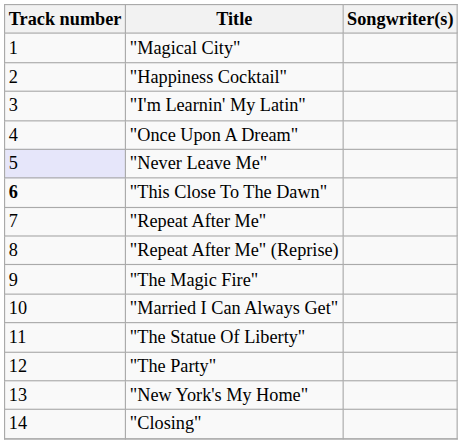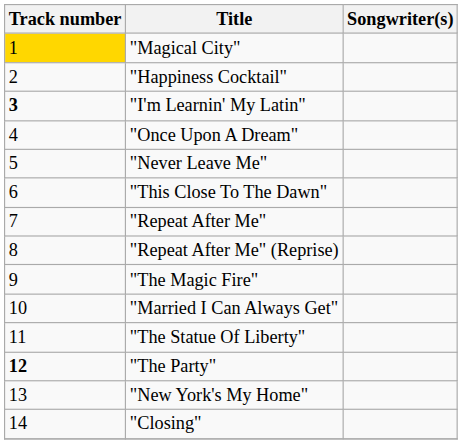(13, 47) no background -> (13, 47) gold background
(13, 105) normal -> (13, 105) bold
(13, 163) lavender background -> (13, 163) no background
(13, 192) bold -> (13, 192) normal
(18, 366) normal -> (18, 366) bold
